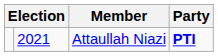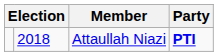(34, 39) 2021 -> (34, 39) 2018
